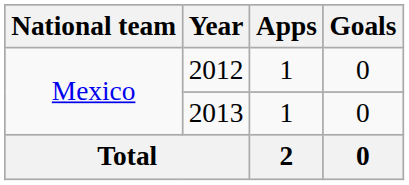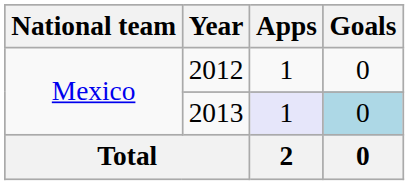(286, 112) no background -> (286, 112) lavender background
(363, 112) no background -> (363, 112) lightblue background
